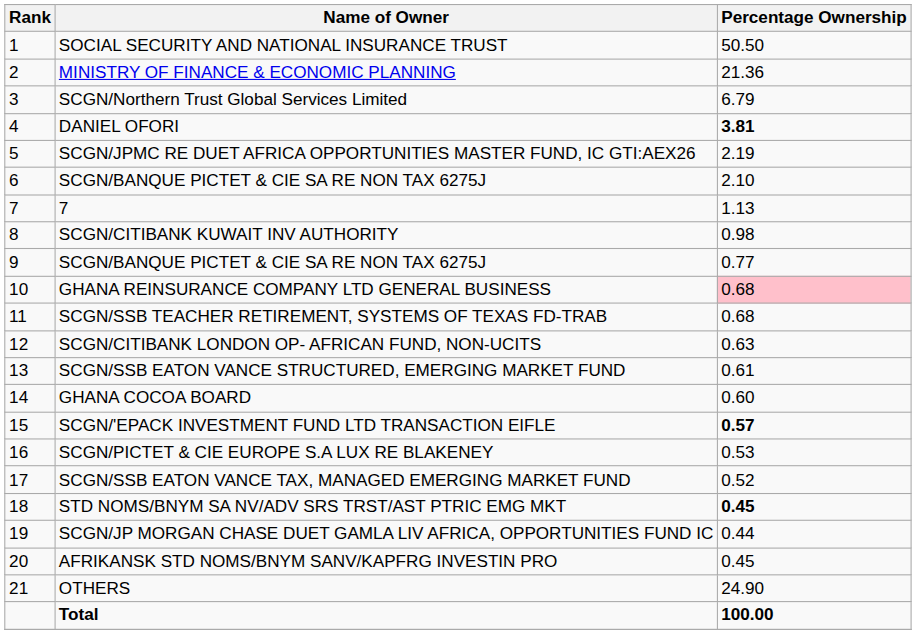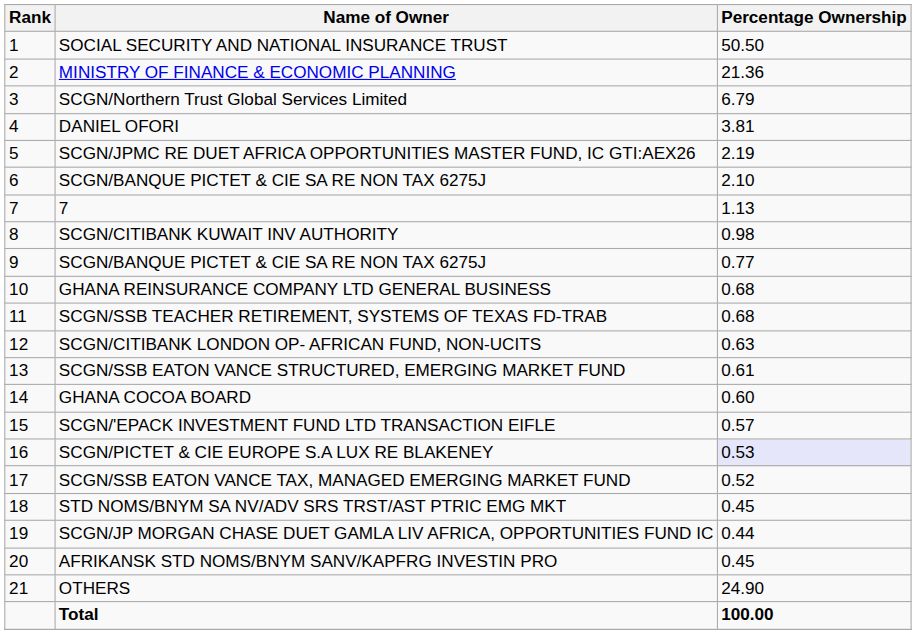(738, 126) bold -> (738, 126) normal
(738, 289) pink background -> (738, 289) no background
(738, 425) bold -> (738, 425) normal
(738, 452) no background -> (738, 452) lavender background
(738, 506) bold -> (738, 506) normal
